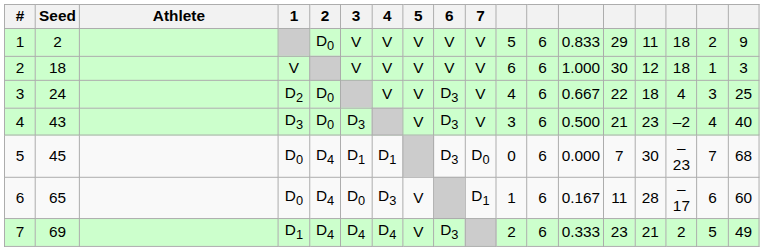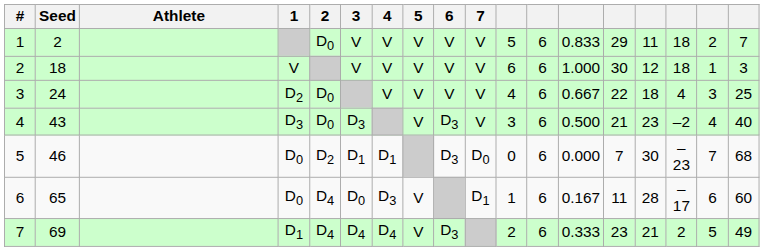(744, 42) 9 -> (744, 42) 7
(449, 94) D3 -> (449, 94) V
(57, 156) 45 -> (57, 156) 46
(325, 156) D4 -> (325, 156) D2
